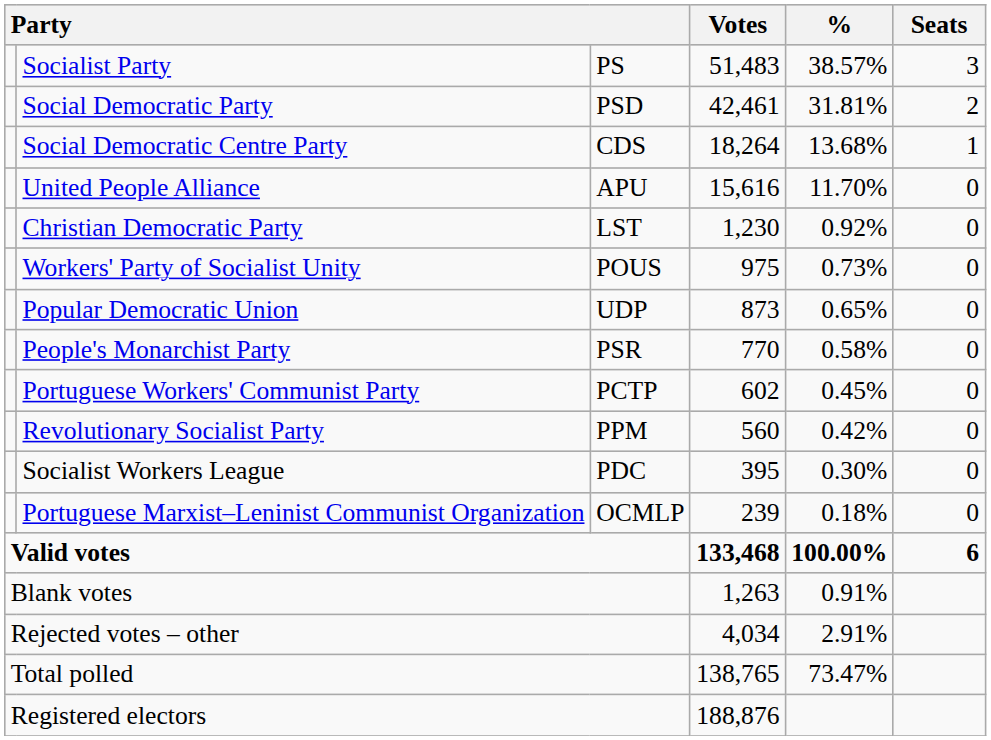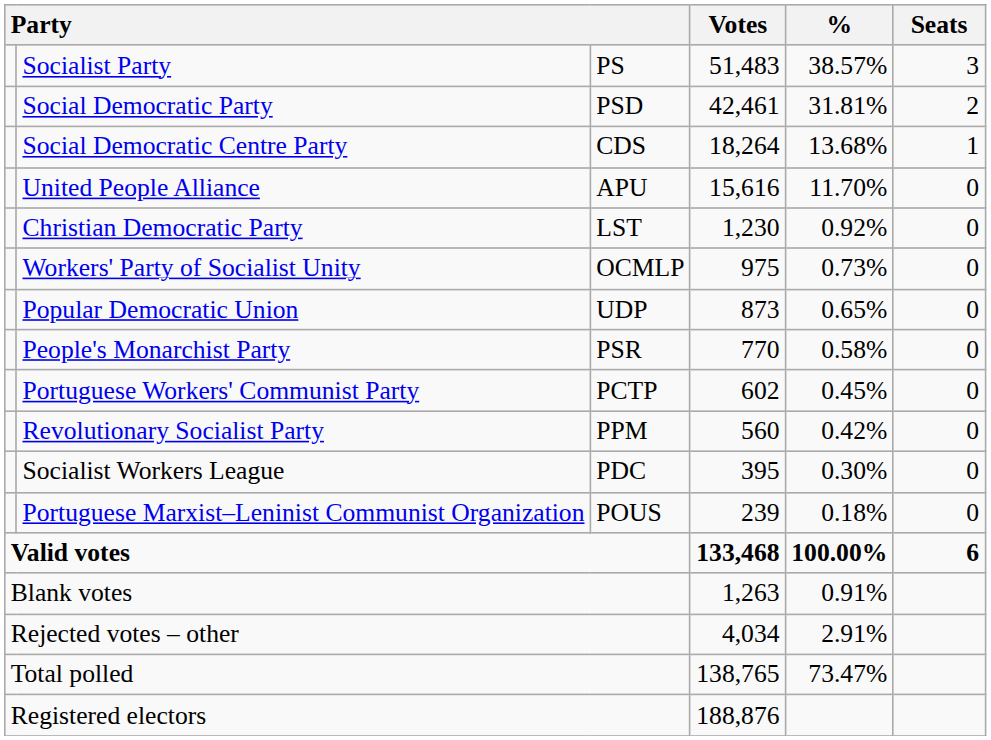(629, 268) POUS -> (640, 268) OCMLP
(640, 512) OCMLP -> (629, 512) POUS
